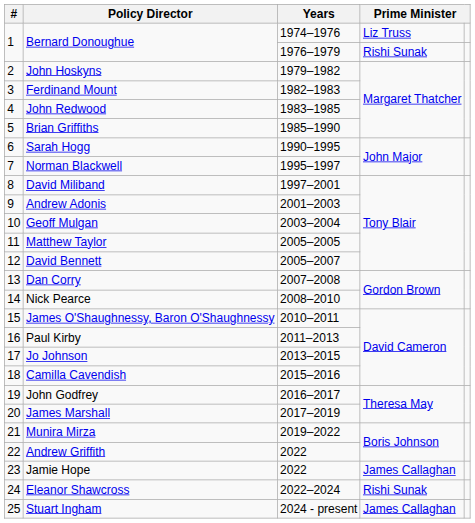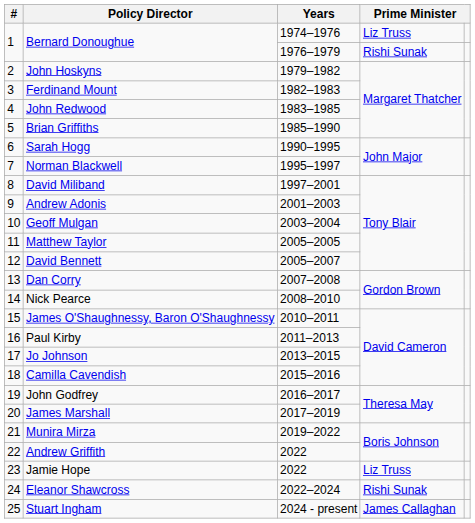(409, 470) James Callaghan -> (387, 470) Liz Truss
